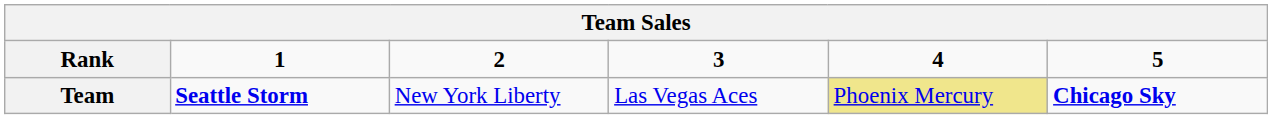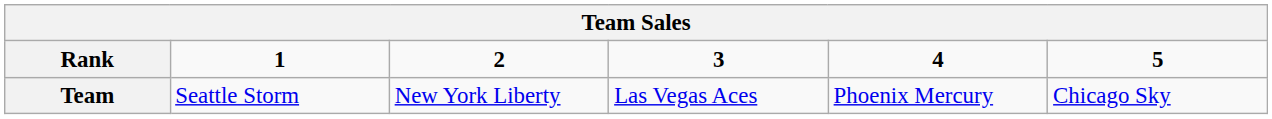(242, 95) bold -> (237, 95) normal
(913, 95) khaki background -> (913, 95) no background
(1114, 95) bold -> (1112, 95) normal
